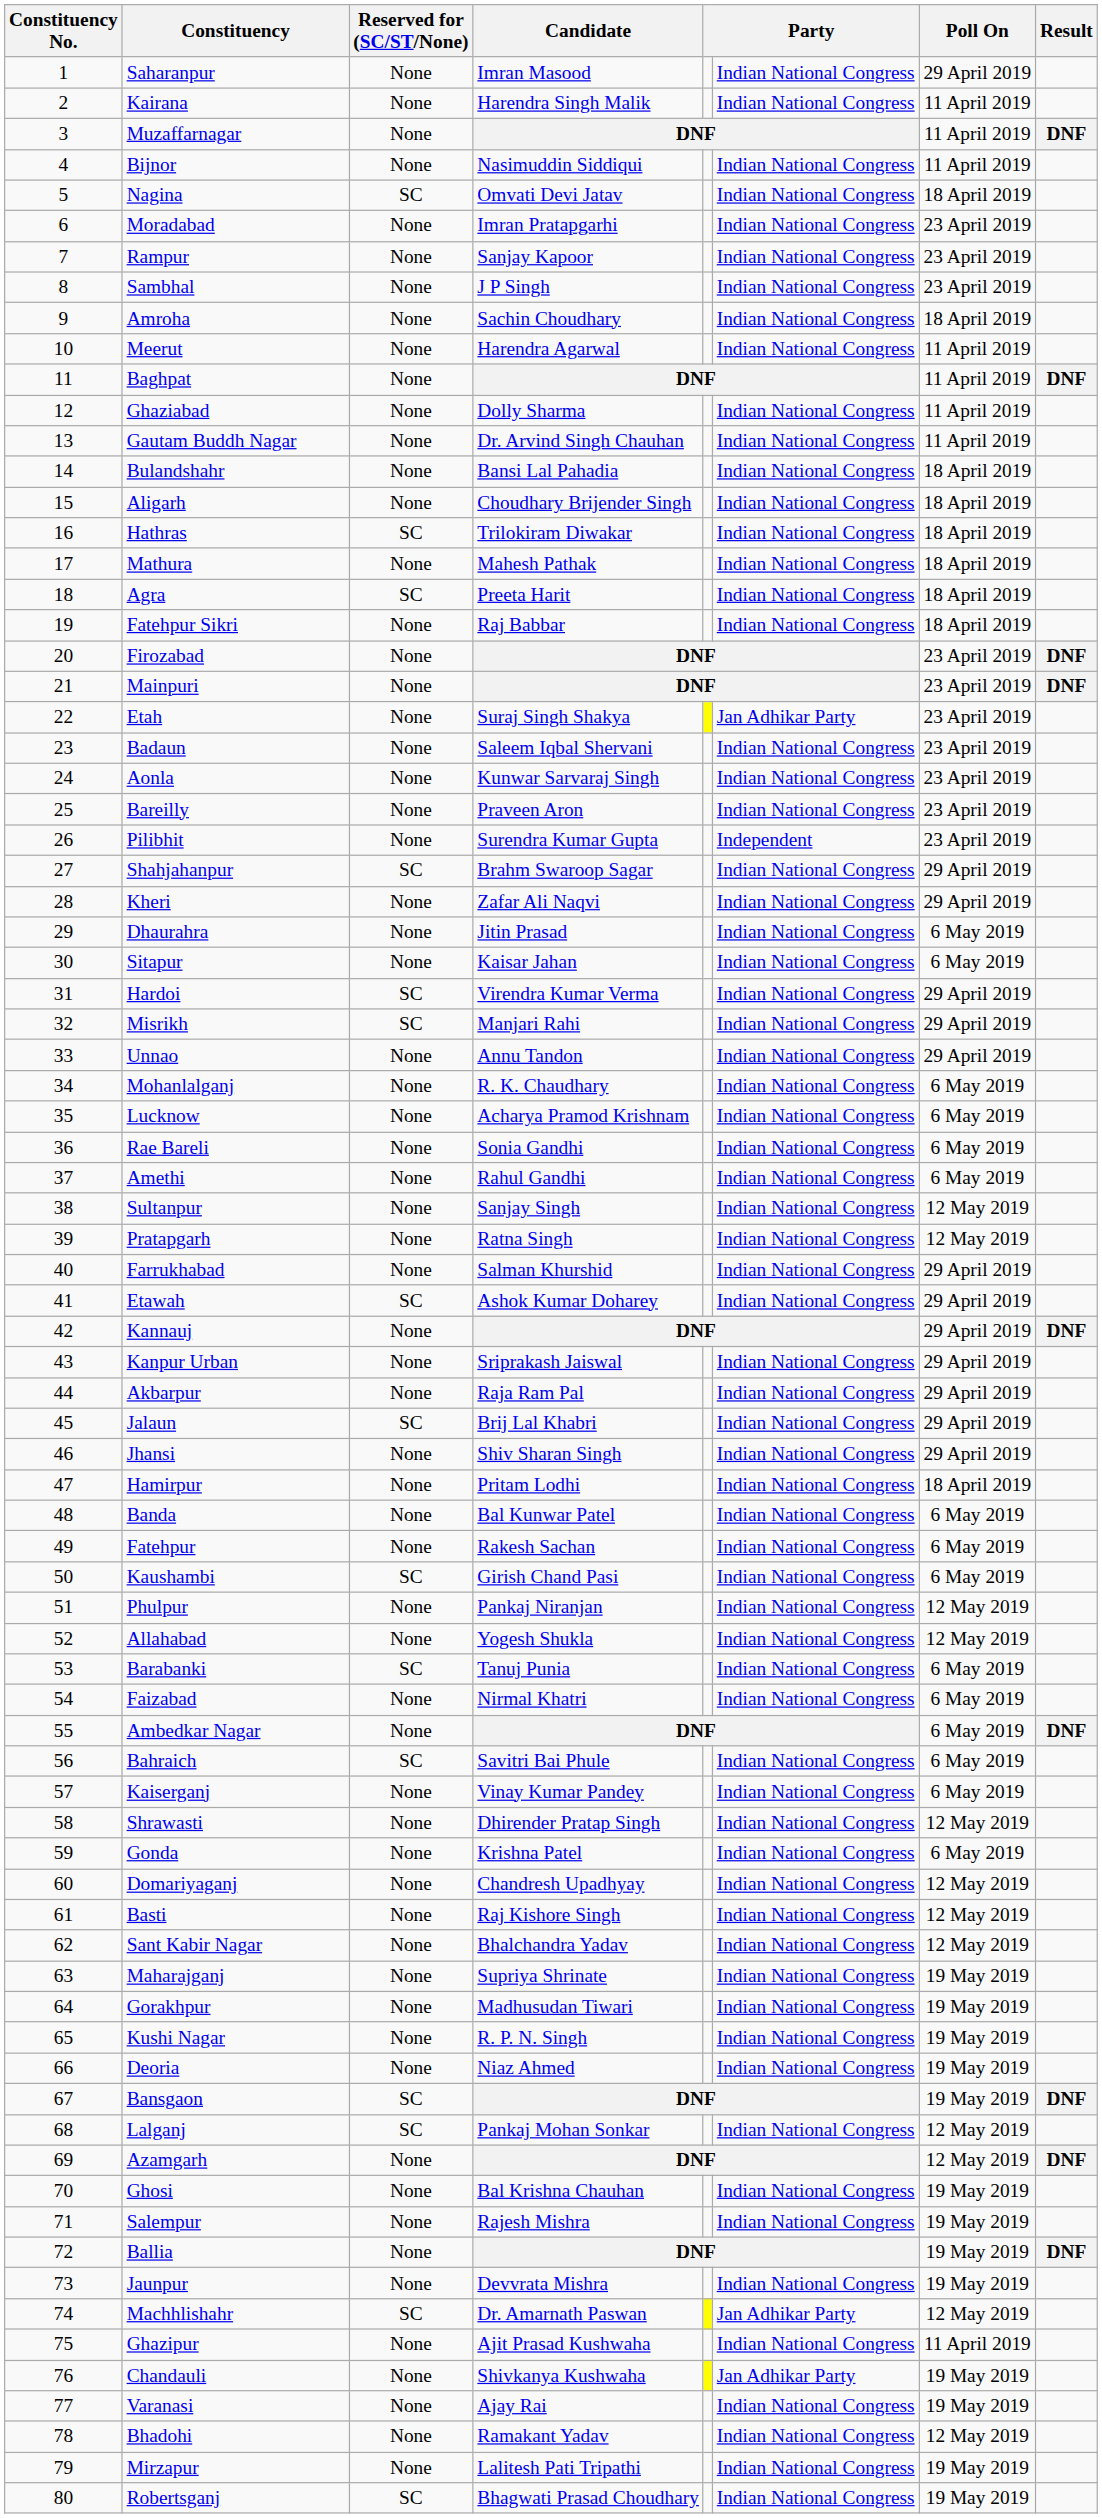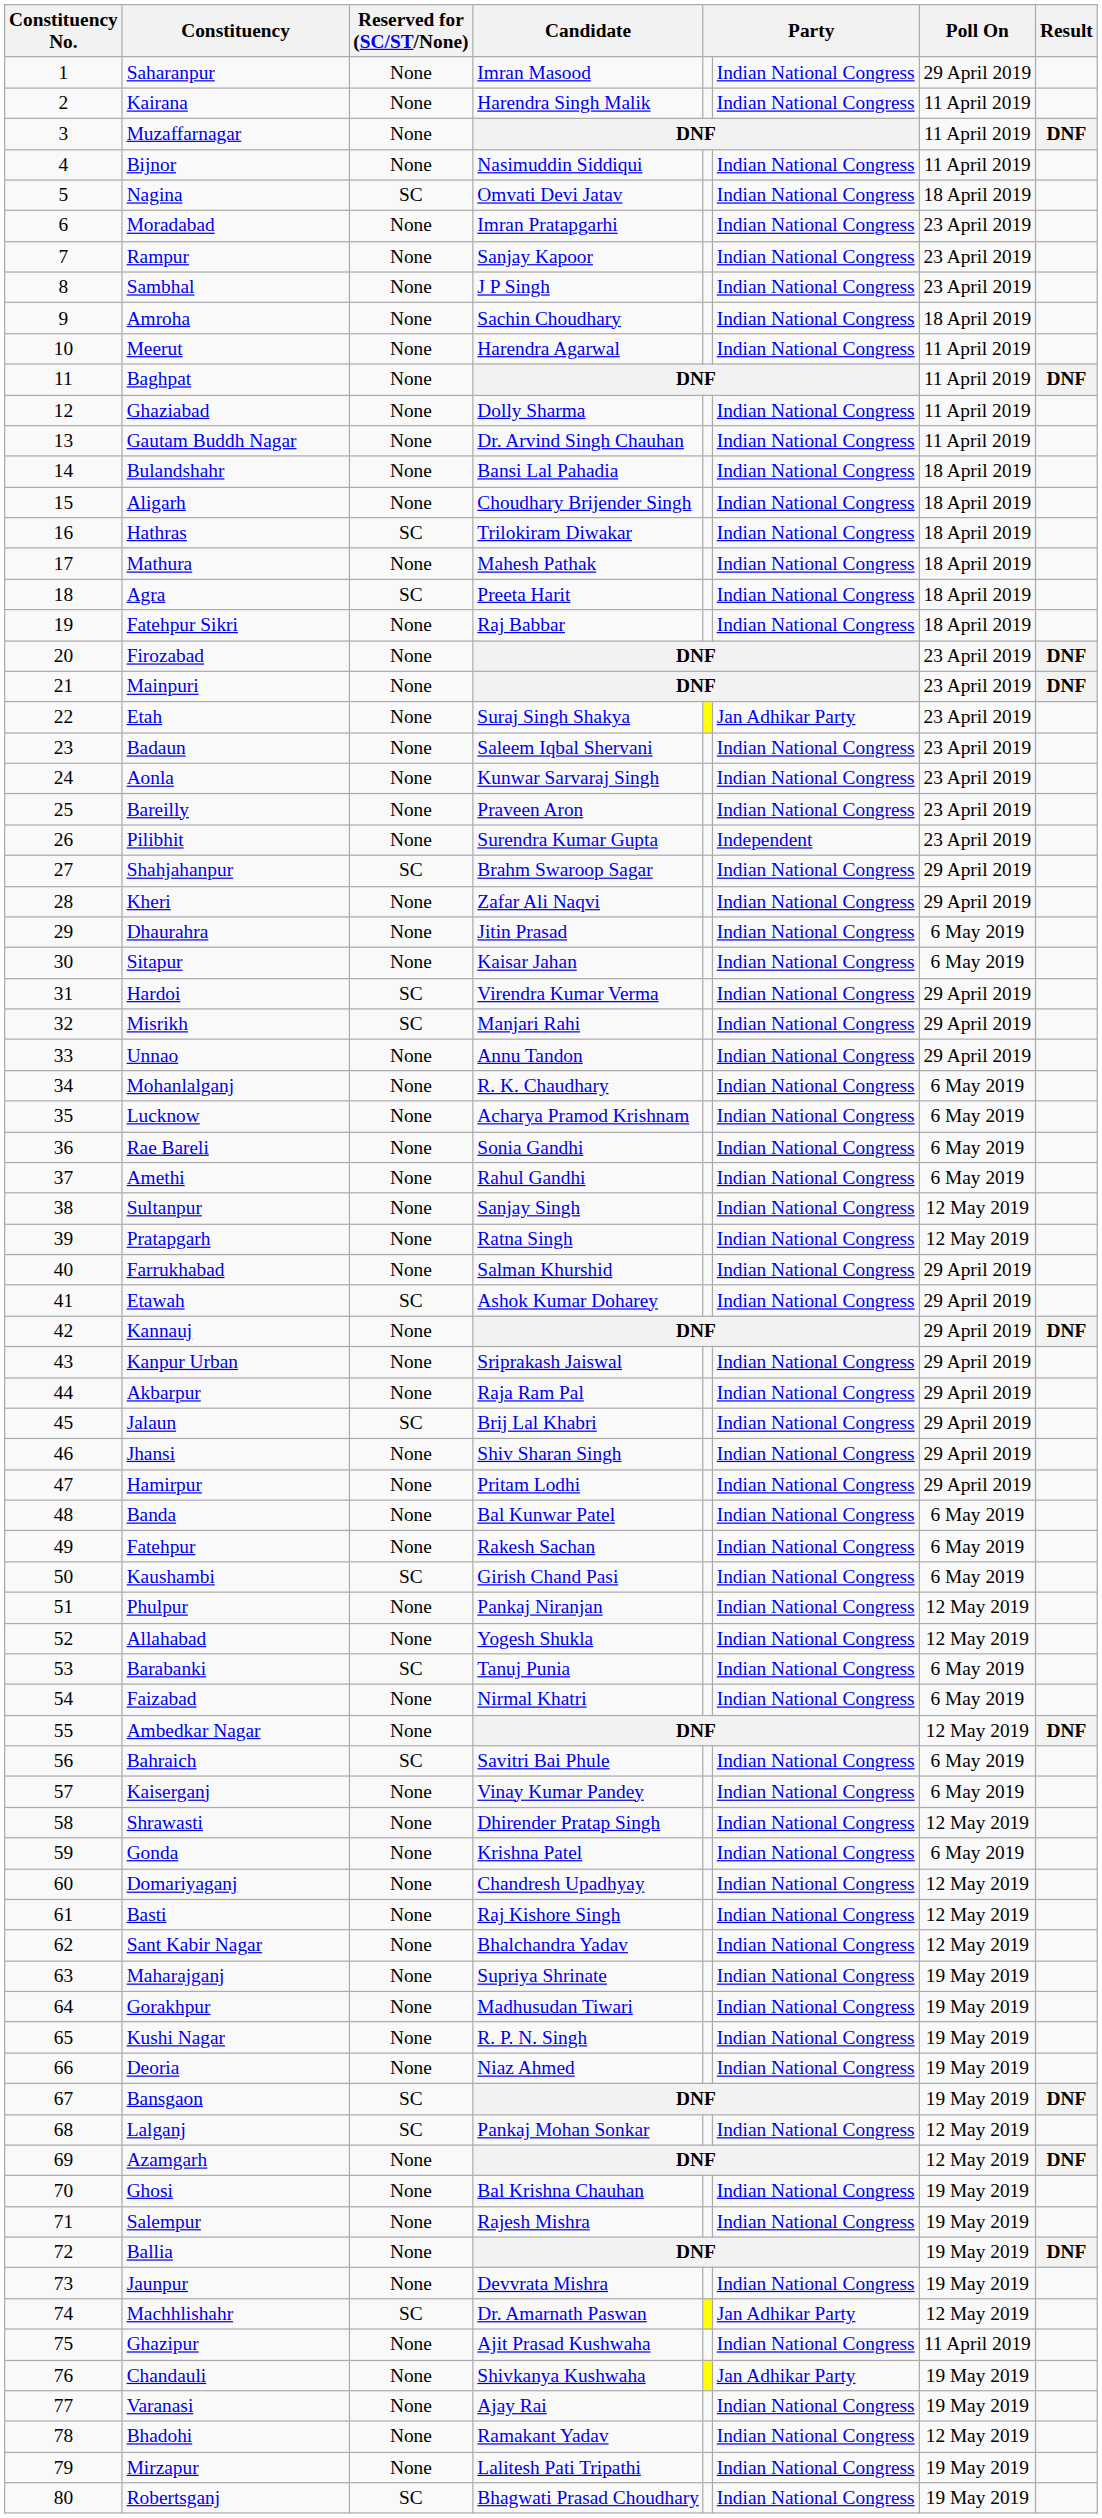(977, 1484) 18 April 2019 -> (977, 1484) 29 April 2019
(977, 1730) 6 May 2019 -> (977, 1730) 12 May 2019
